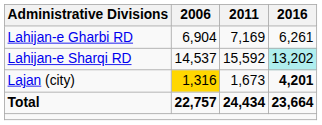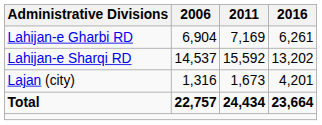(292, 59) paleturquoise background -> (292, 59) no background
(199, 80) gold background -> (199, 80) no background
(296, 80) bold -> (296, 80) normal
